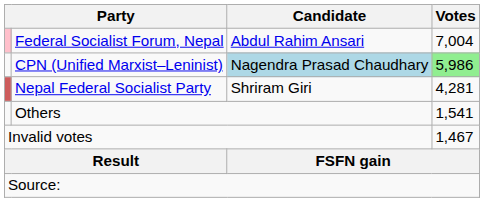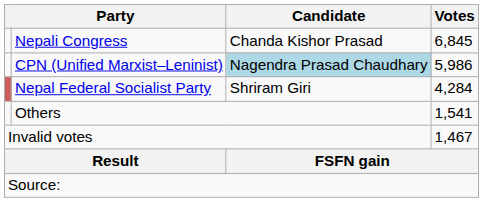- row: (119, 40)
+ row: (71, 40)
(454, 64) lightgreen background -> (454, 64) no background
(454, 88) 4,281 -> (454, 88) 4,284
